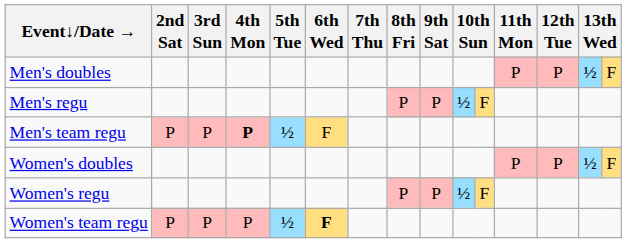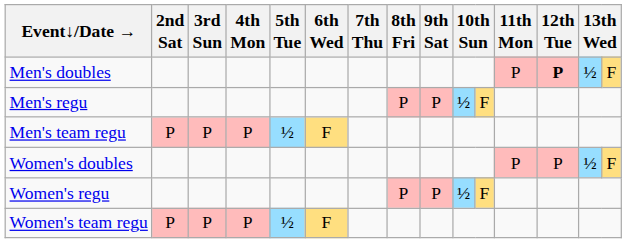(558, 72) normal -> (558, 72) bold
(248, 132) bold -> (248, 132) normal
(326, 223) bold -> (326, 223) normal
